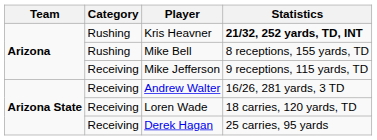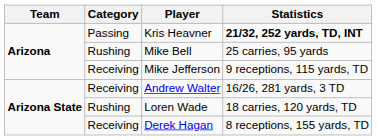(109, 32) Rushing -> (108, 32) Passing
(297, 51) 8 receptions, 155 yards, TD -> (277, 51) 25 carries, 95 yards
(113, 107) Receiving -> (109, 107) Rushing
(277, 125) 25 carries, 95 yards -> (297, 125) 8 receptions, 155 yards, TD
